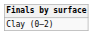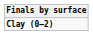(30, 24) normal -> (30, 24) bold
